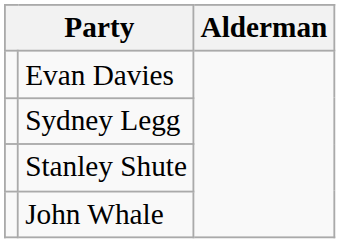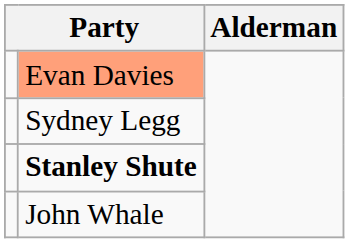(100, 74) no background -> (100, 74) lightsalmon background
(106, 167) normal -> (111, 167) bold
